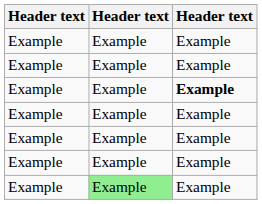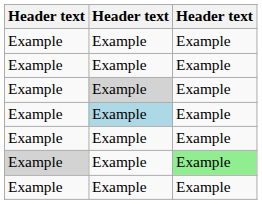(119, 89) no background -> (119, 89) lightgrey background
(205, 89) bold -> (203, 89) normal
(119, 114) no background -> (119, 114) lightblue background
(35, 162) no background -> (35, 162) lightgrey background
(203, 162) no background -> (203, 162) lightgreen background
(119, 187) lightgreen background -> (119, 187) no background
